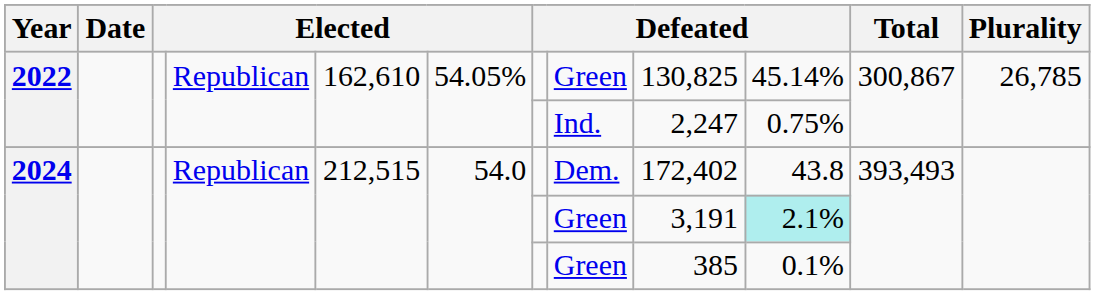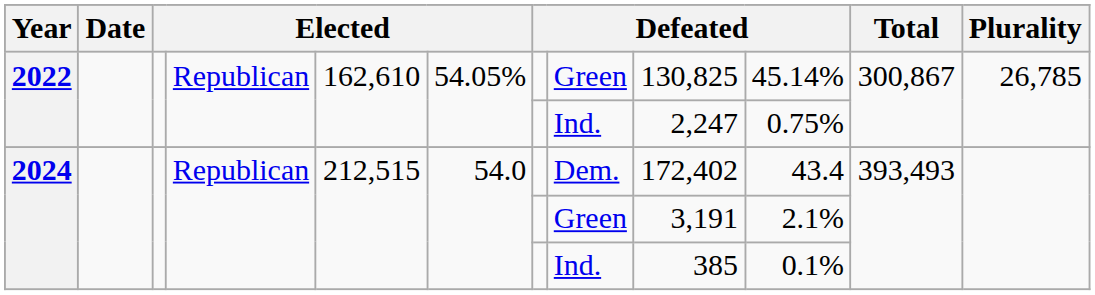(818, 170) 43.8 -> (818, 170) 43.4
(813, 218) paleturquoise background -> (813, 218) no background
(590, 265) Green -> (577, 265) Ind.
